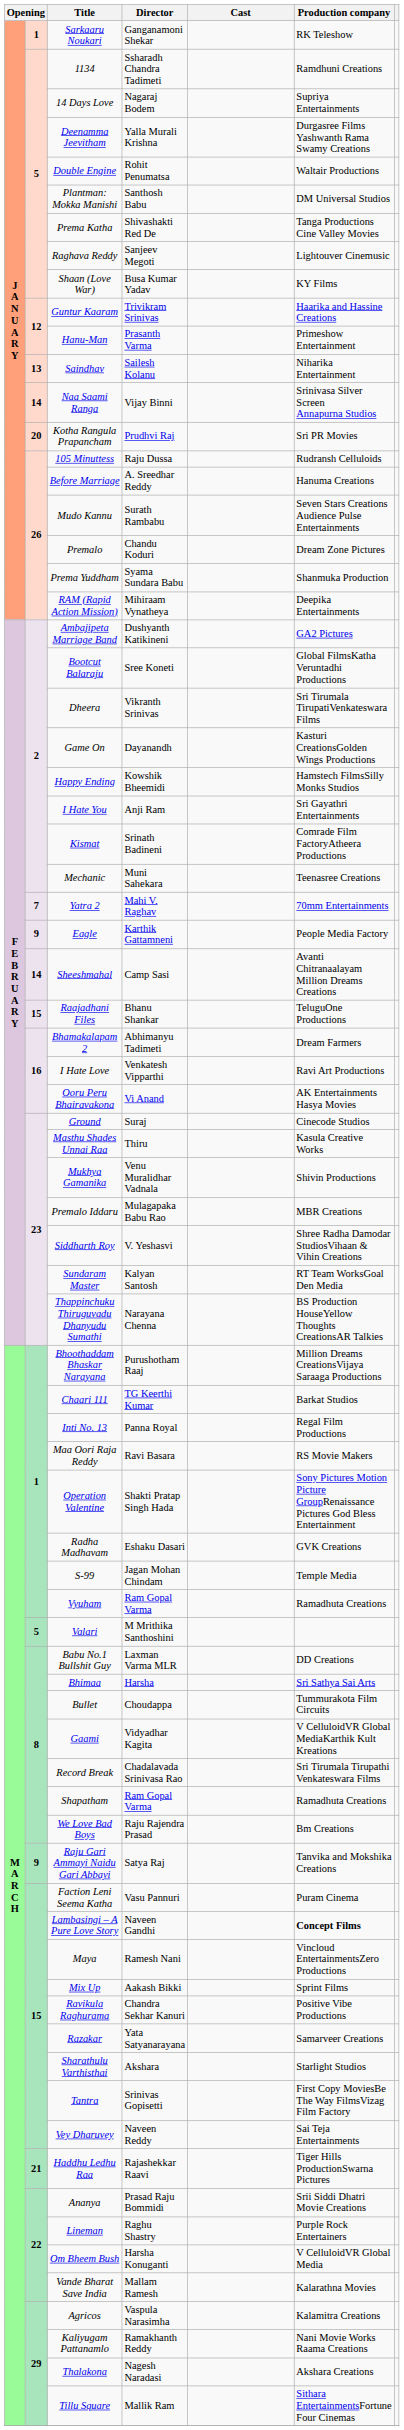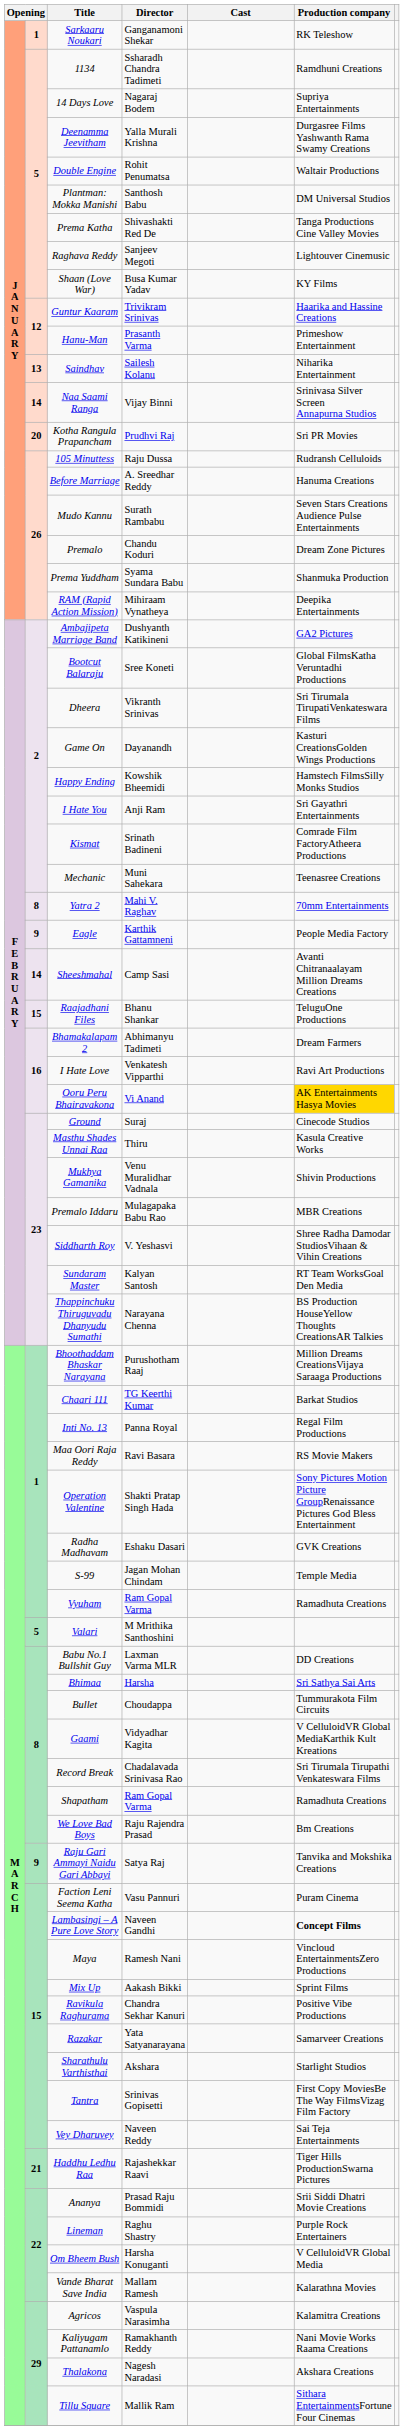(36, 906) 7 -> (36, 906) 8
(337, 1098) no background -> (337, 1098) gold background
